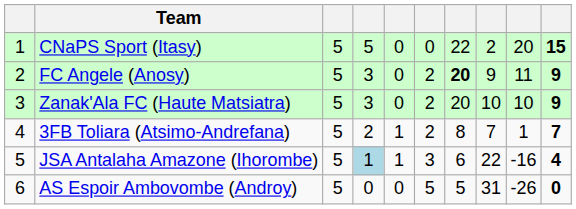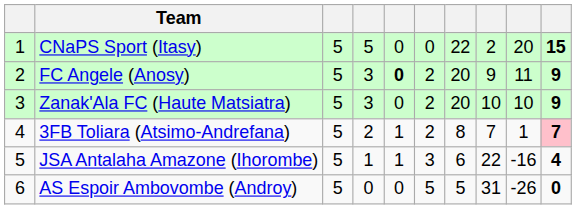(399, 75) normal -> (399, 75) bold
(460, 75) bold -> (460, 75) normal
(556, 132) no background -> (556, 132) pink background
(368, 160) lightblue background -> (368, 160) no background
